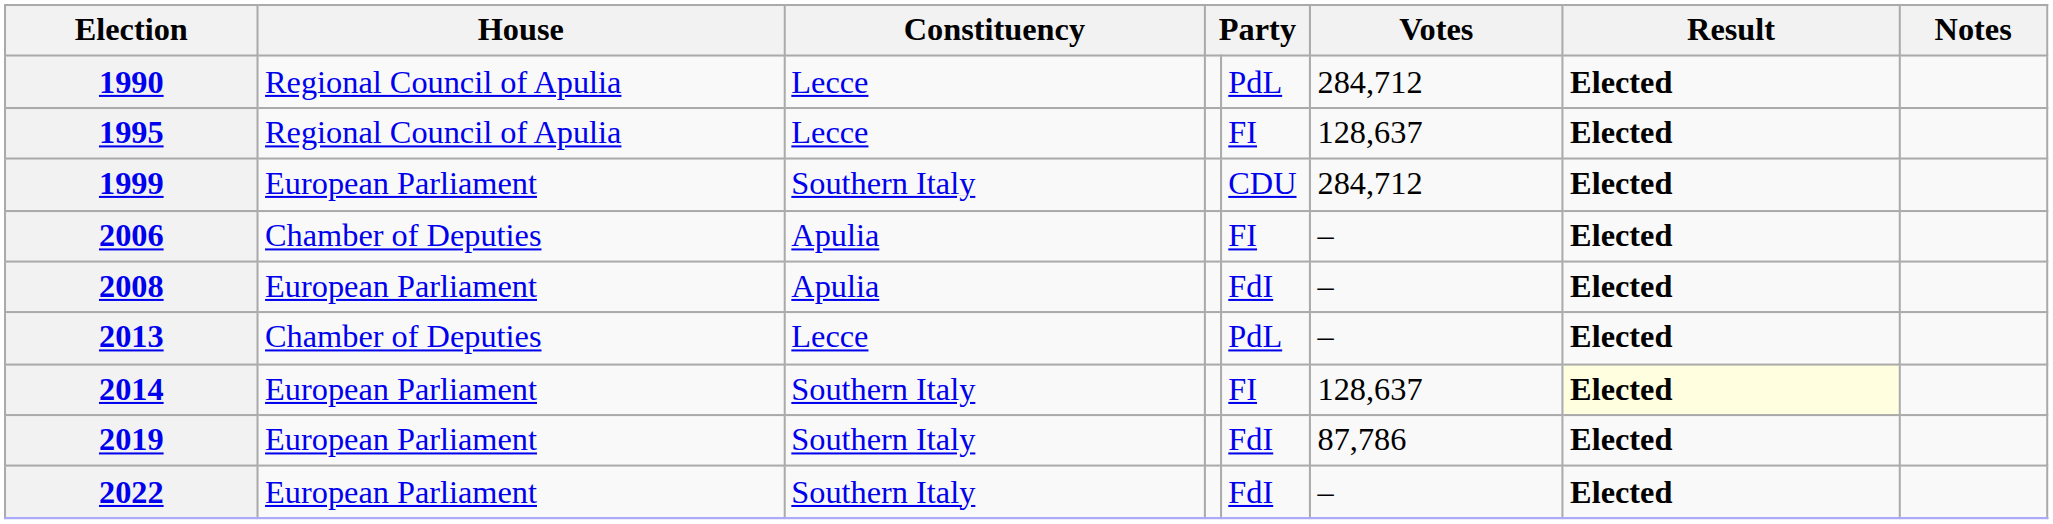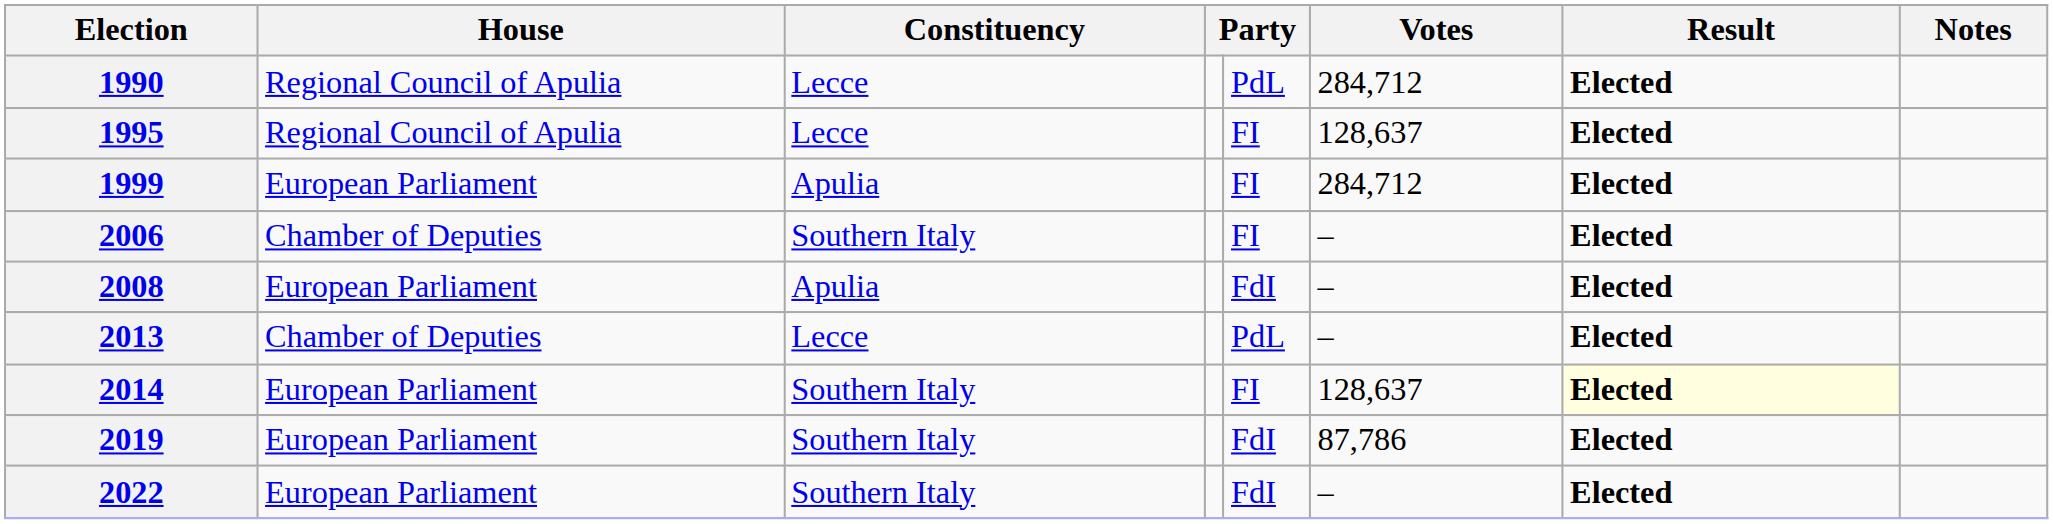(883, 183) Southern Italy -> (835, 183) Apulia
(1262, 183) CDU -> (1245, 183) FI
(835, 235) Apulia -> (883, 235) Southern Italy
